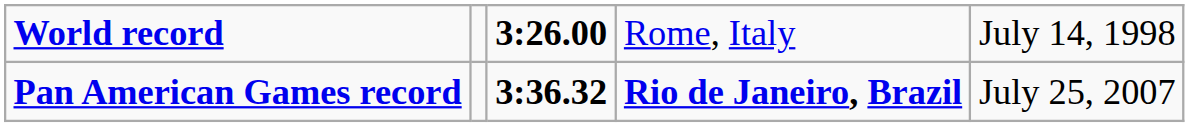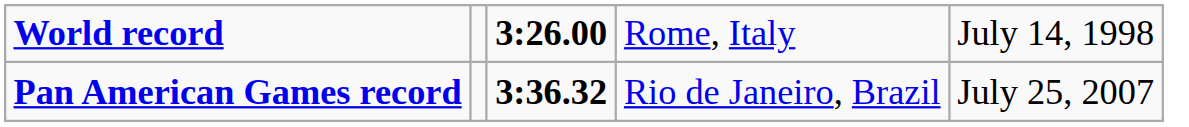(793, 90) bold -> (782, 90) normal
